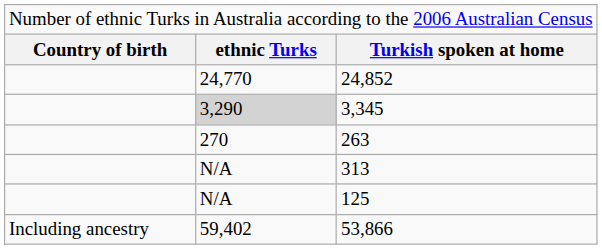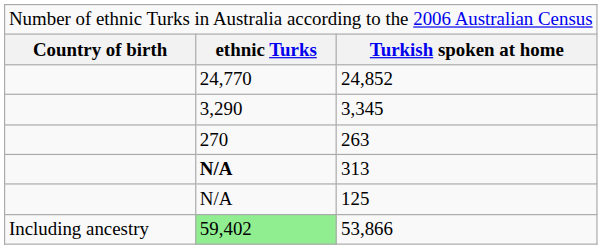(221, 109) lightgrey background -> (221, 109) no background
(216, 169) normal -> (216, 169) bold
(226, 229) no background -> (226, 229) lightgreen background
